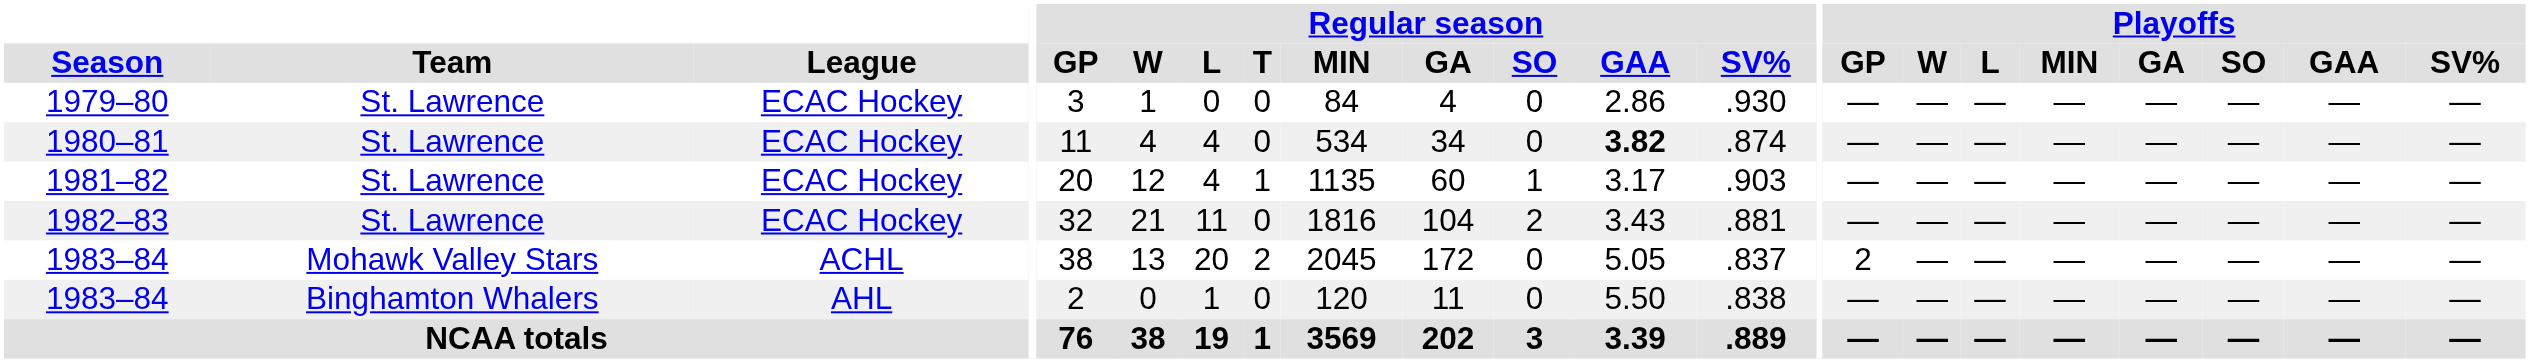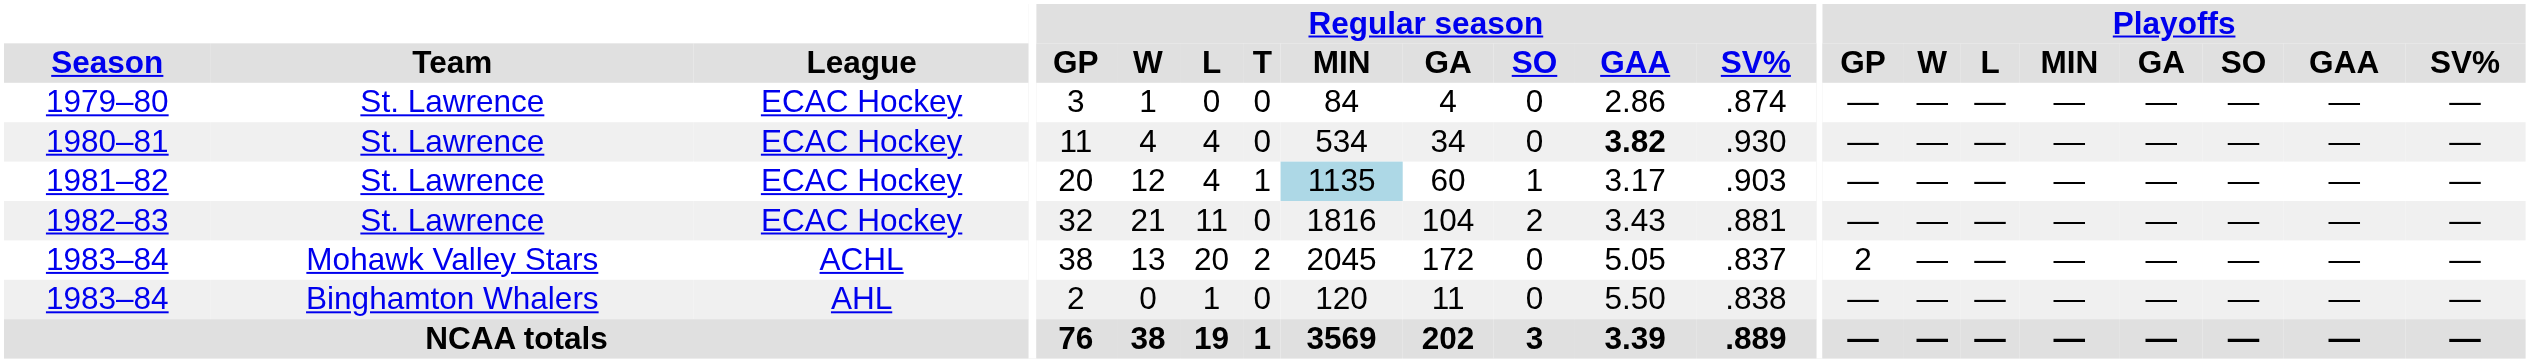(1756, 102) .930 -> (1756, 102) .874
(1756, 141) .874 -> (1756, 141) .930
(1342, 180) no background -> (1342, 180) lightblue background
